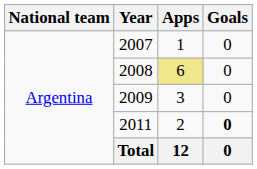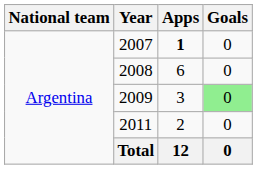(181, 44) normal -> (181, 44) bold
(181, 71) khaki background -> (181, 71) no background
(228, 97) no background -> (228, 97) lightgreen background
(228, 124) bold -> (228, 124) normal
